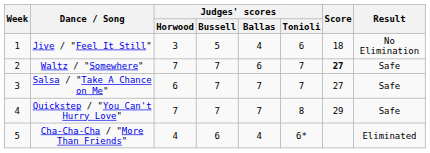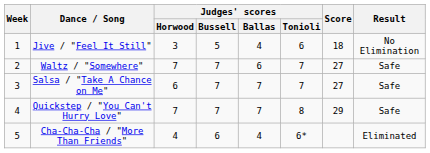(338, 66) bold -> (338, 66) normal
